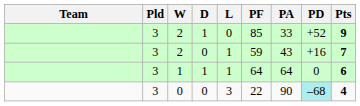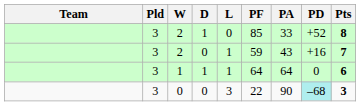(343, 33) 9 -> (343, 33) 8
(343, 91) 4 -> (343, 91) 3
